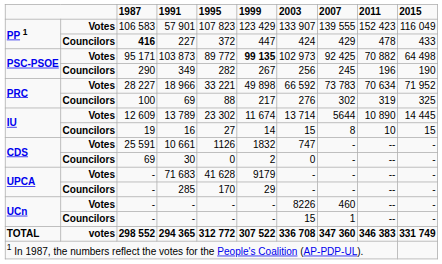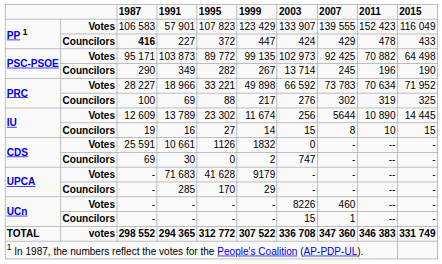(260, 56) bold -> (260, 56) normal
(307, 71) 256 -> (300, 71) 13 714
(300, 115) 13 714 -> (307, 115) 256
(307, 145) 747 -> (313, 145) 0
(313, 160) 0 -> (307, 160) 747
